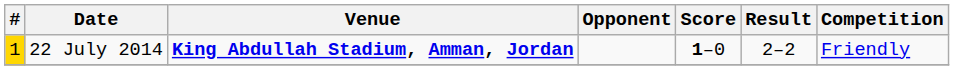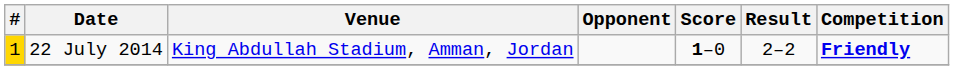(373, 50) bold -> (373, 50) normal
(866, 50) normal -> (866, 50) bold
